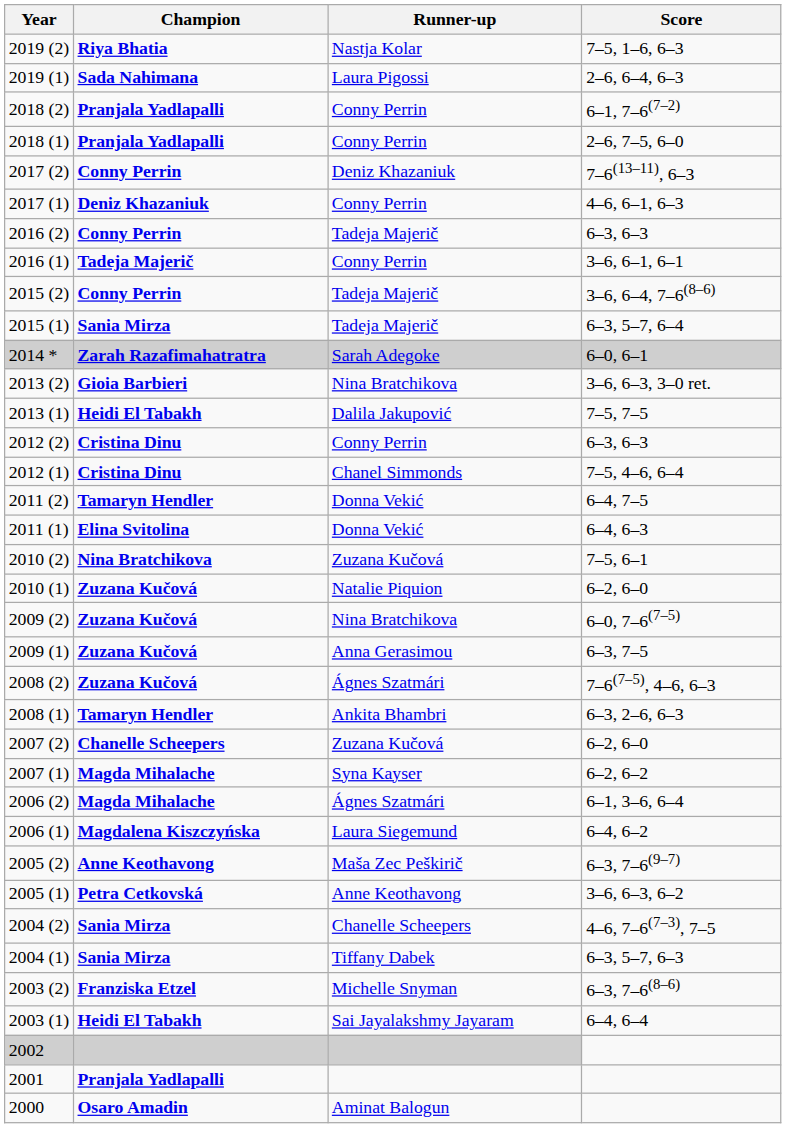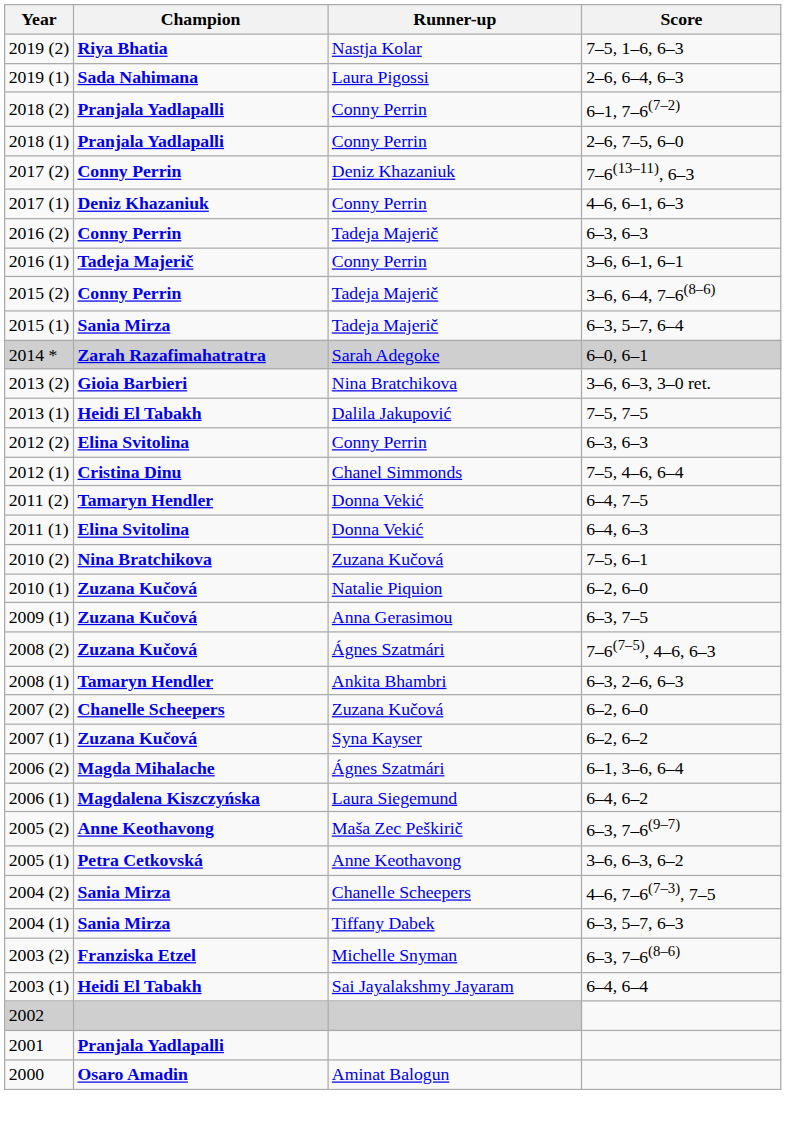(129, 442) Cristina Dinu -> (133, 442) Elina Svitolina
- row: (39, 620)
(146, 773) Magda Mihalache -> (137, 739) Zuzana Kučová
